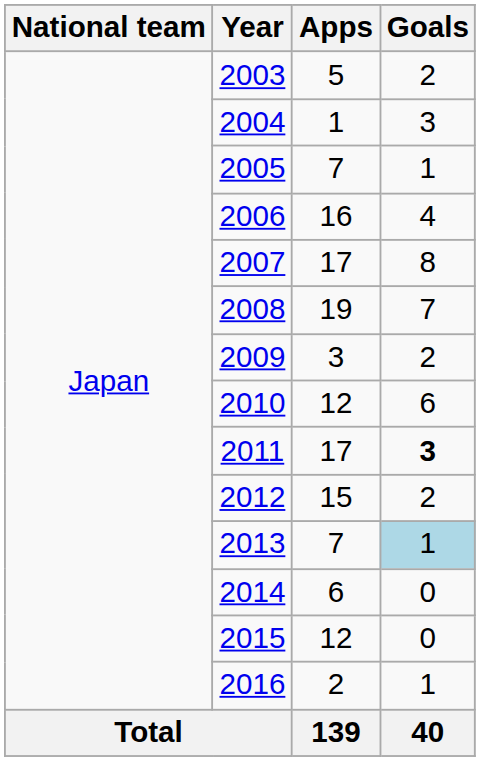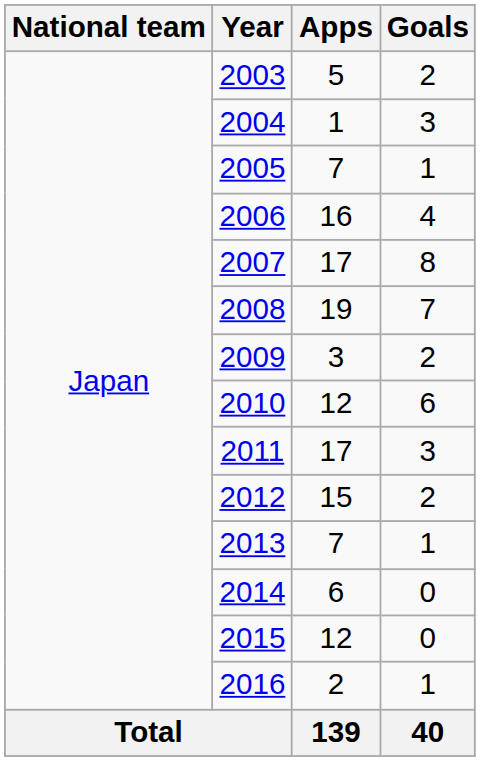(428, 450) bold -> (428, 450) normal
(428, 544) lightblue background -> (428, 544) no background
